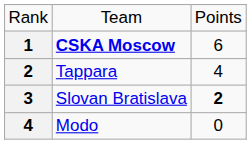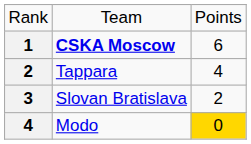(218, 98) bold -> (218, 98) normal
(218, 125) no background -> (218, 125) gold background
